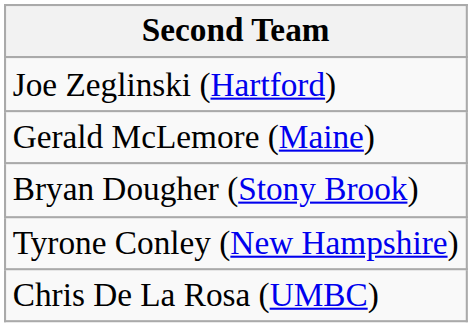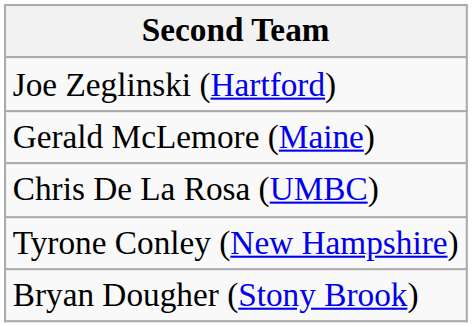(216, 189) Bryan Dougher (Stony Brook) -> (196, 189) Chris De La Rosa (UMBC)
(196, 294) Chris De La Rosa (UMBC) -> (216, 294) Bryan Dougher (Stony Brook)
